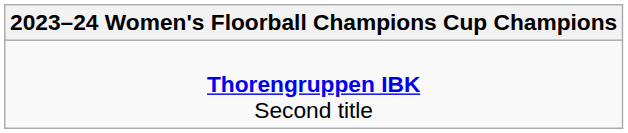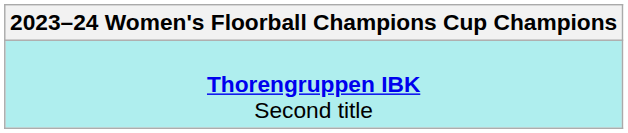(314, 96) no background -> (314, 96) paleturquoise background
